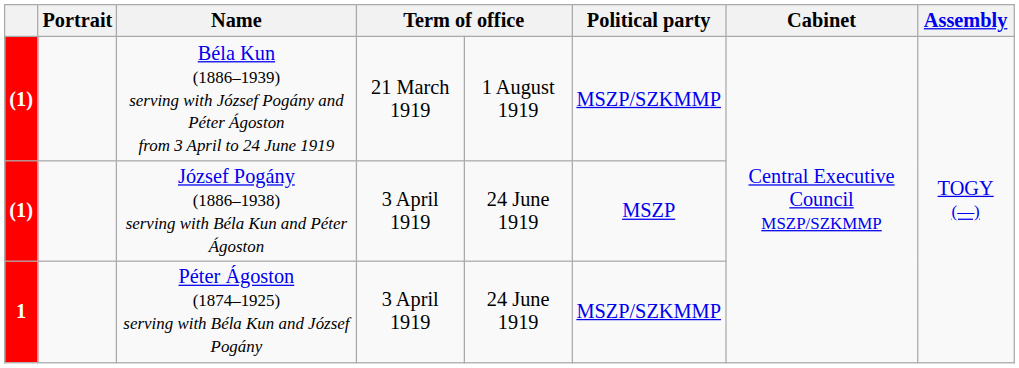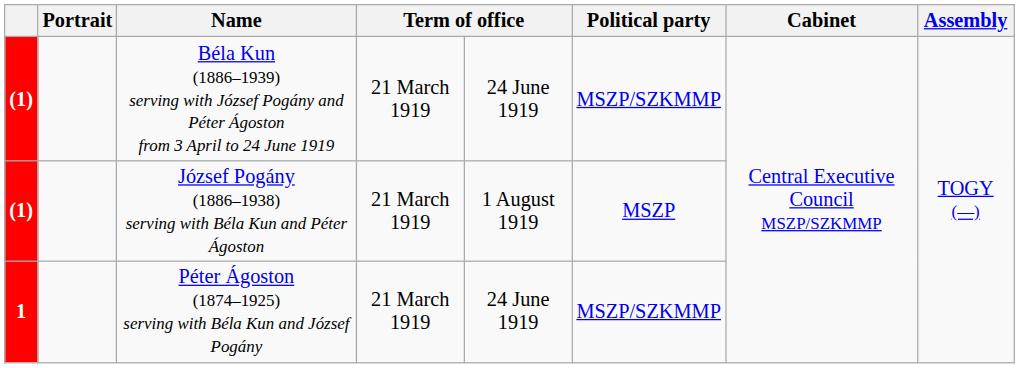(518, 98) 1 August 1919 -> (518, 98) 24 June 1919
(410, 210) 3 April 1919 -> (410, 210) 21 March 1919
(518, 210) 24 June 1919 -> (518, 210) 1 August 1919
(410, 311) 3 April 1919 -> (410, 311) 21 March 1919
